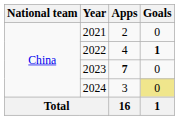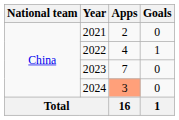(157, 50) bold -> (157, 50) normal
(125, 69) bold -> (125, 69) normal
(125, 87) no background -> (125, 87) lightsalmon background
(157, 87) khaki background -> (157, 87) no background
